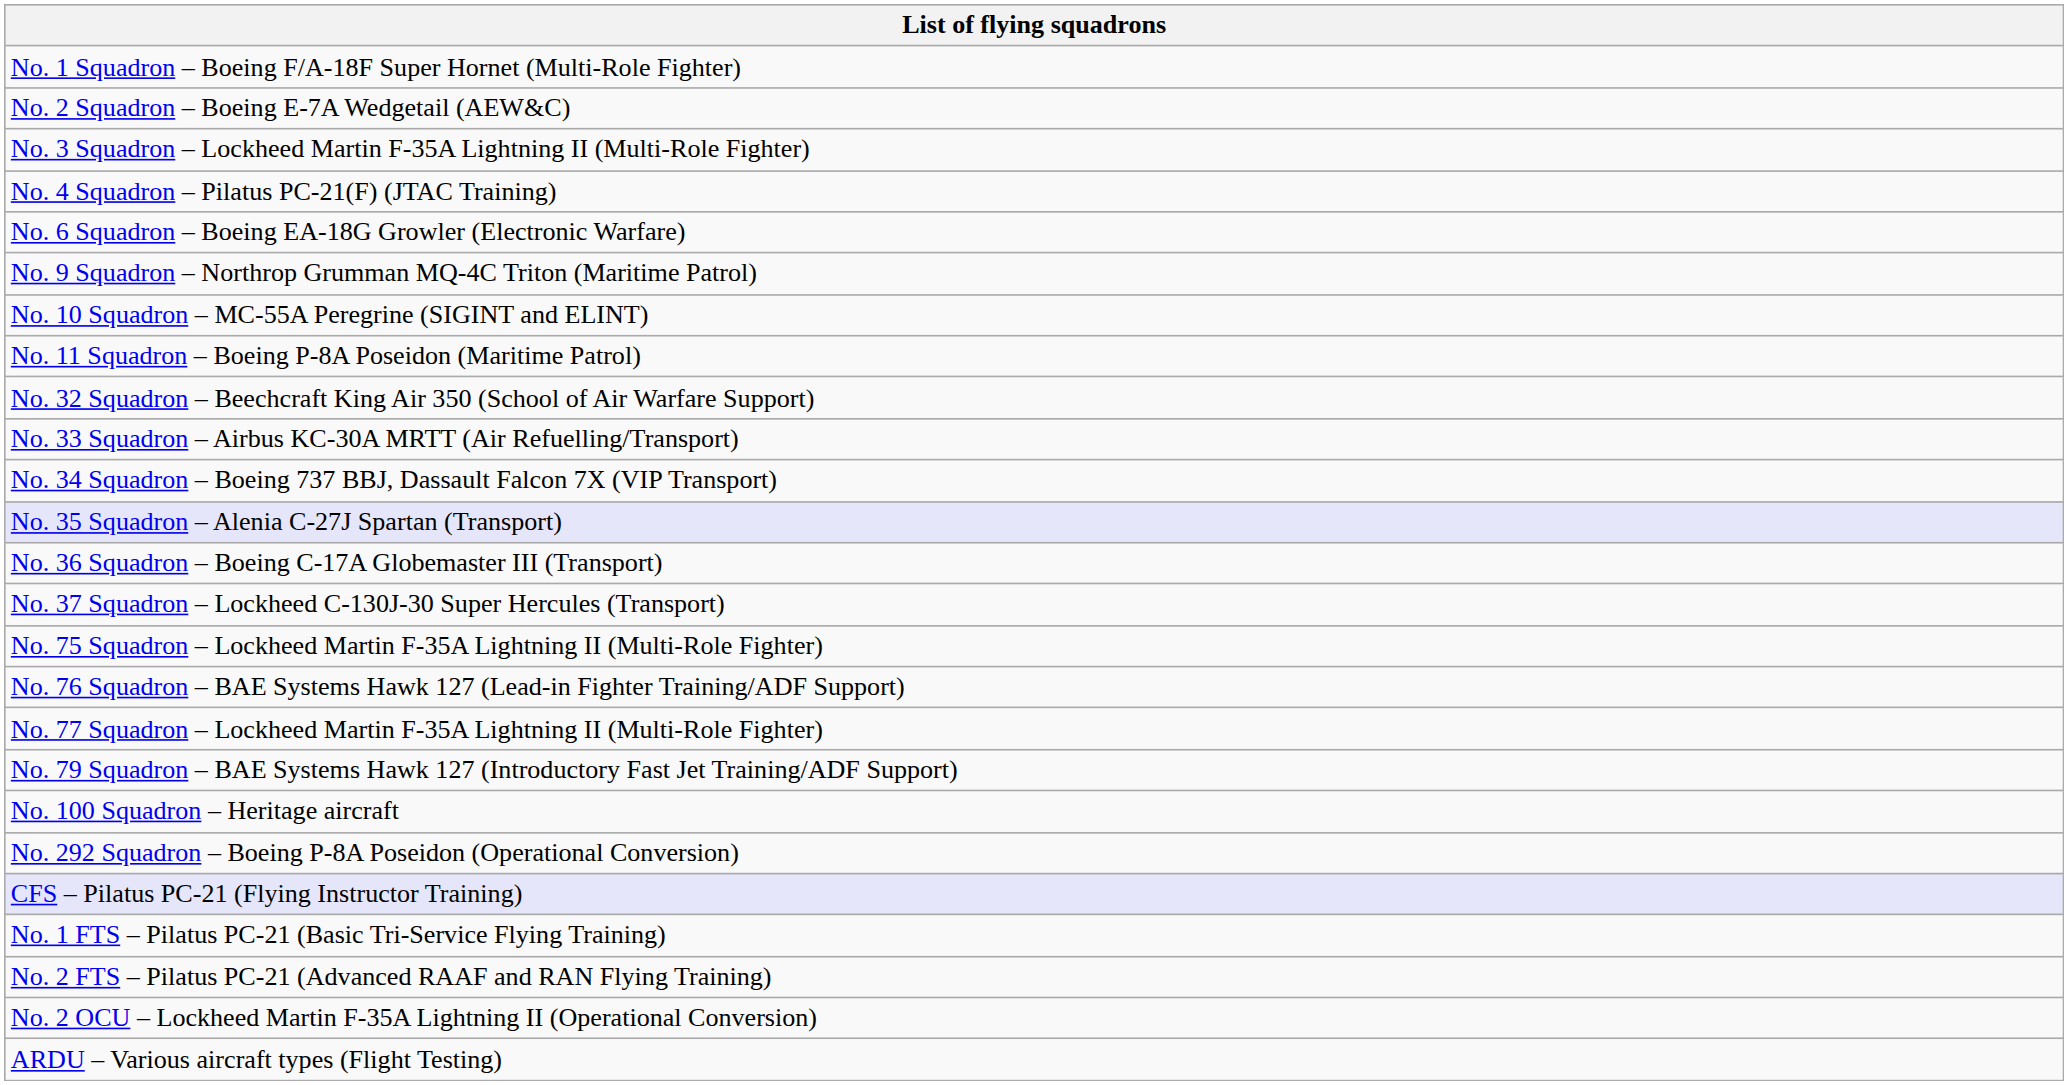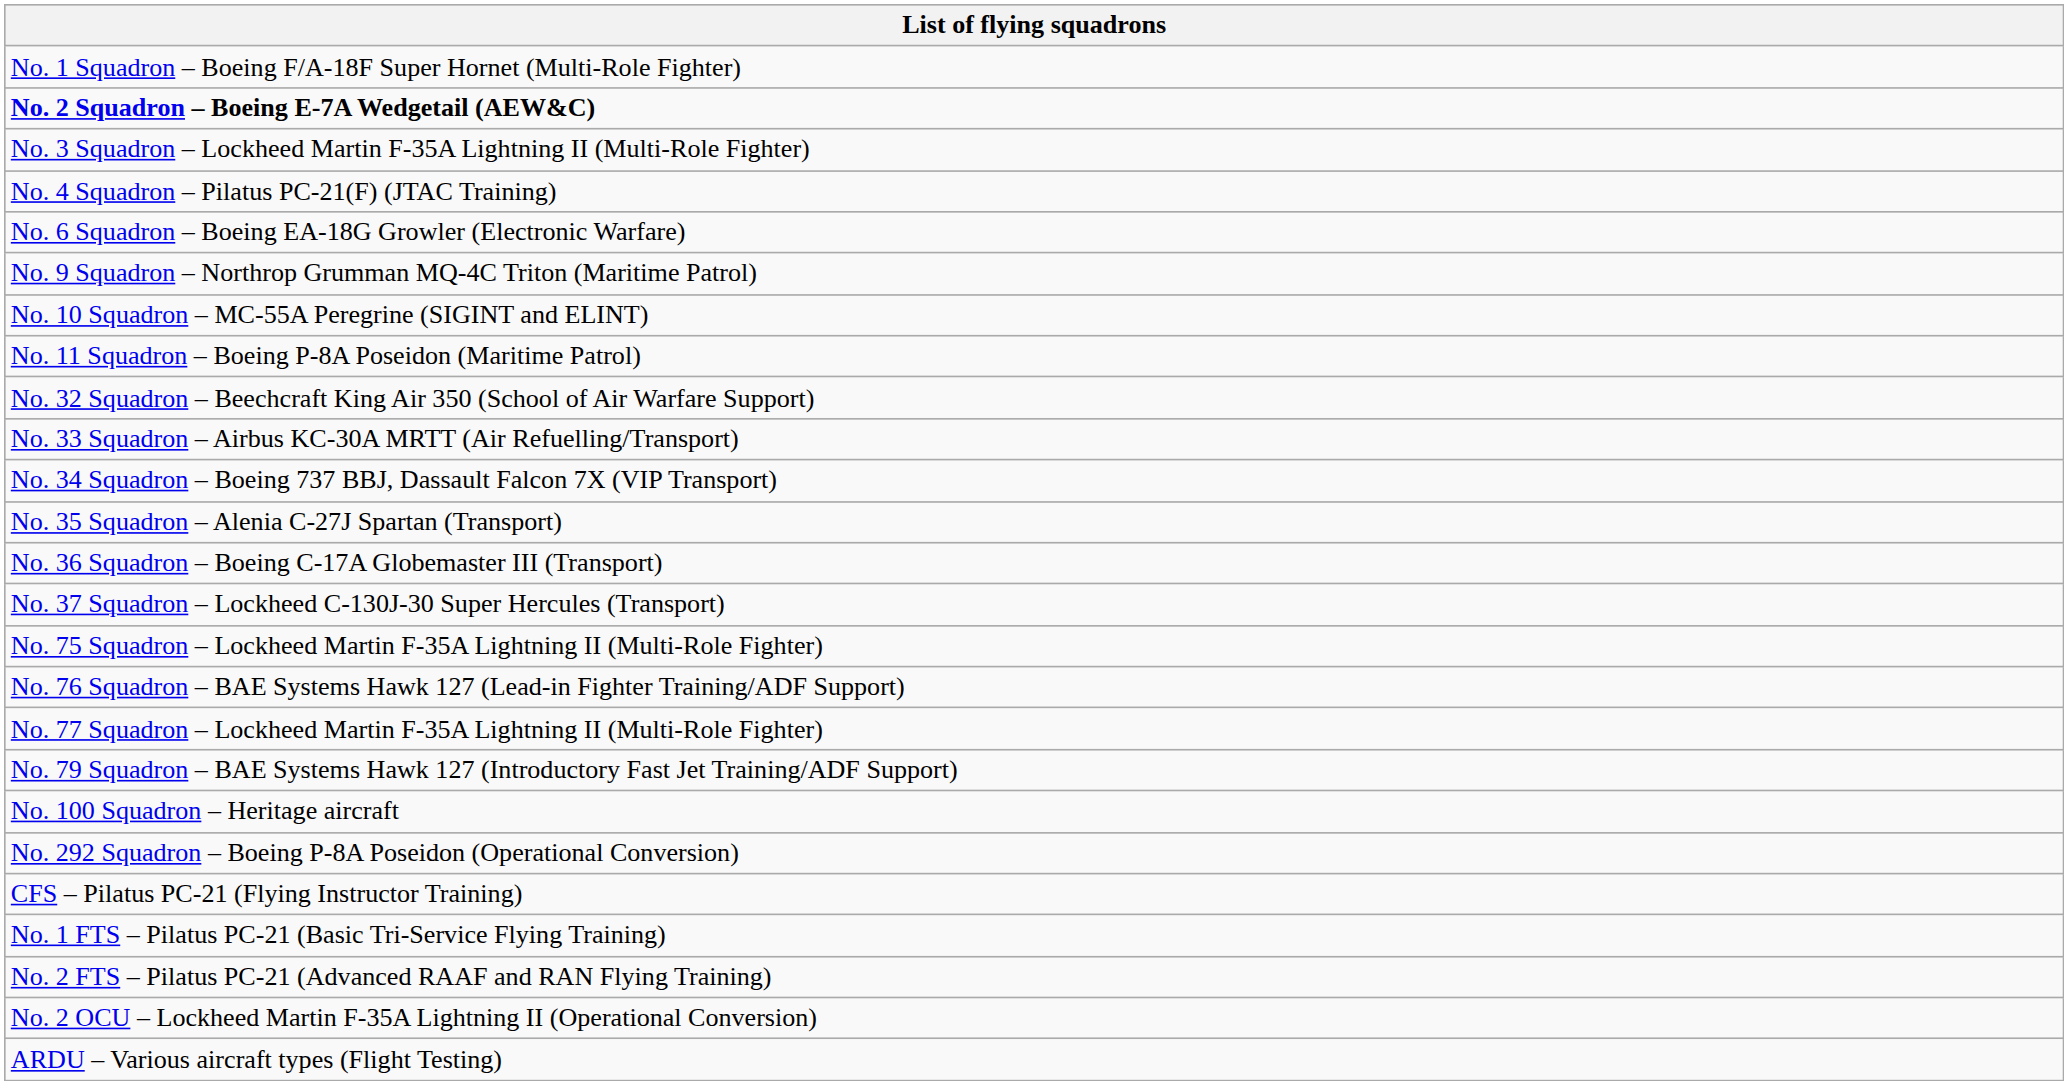(291, 107) normal -> (303, 107) bold
(286, 521) lavender background -> (286, 521) no background
(267, 893) lavender background -> (267, 893) no background
